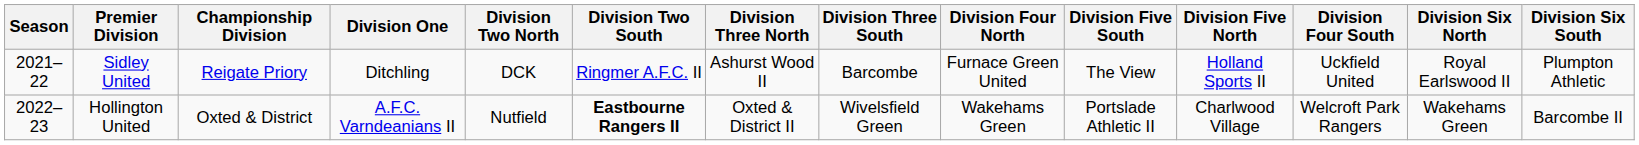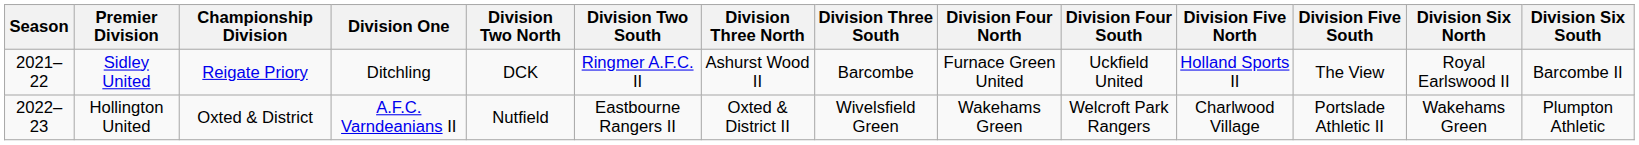columns swapped: (1350, 27) <-> (1121, 27)
(1578, 72) Plumpton Athletic -> (1578, 72) Barcombe II
(639, 117) bold -> (638, 117) normal
(1578, 117) Barcombe II -> (1578, 117) Plumpton Athletic
